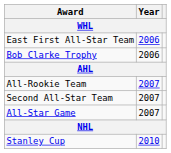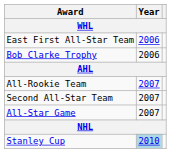(149, 141) no background -> (149, 141) lightblue background
